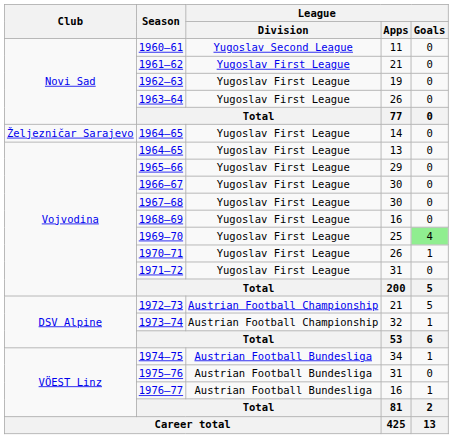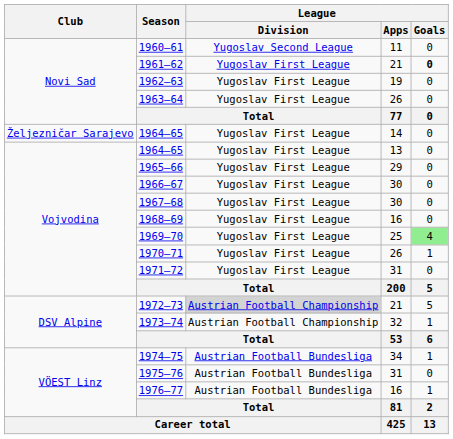(430, 64) normal -> (430, 64) bold
(283, 305) no background -> (283, 305) lightgrey background
